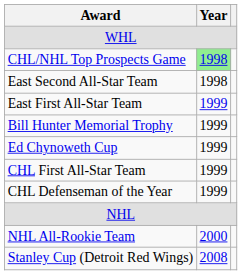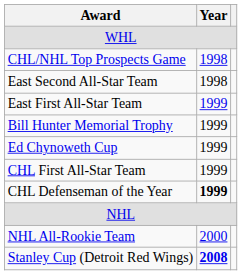(214, 59) lightgreen background -> (214, 59) no background
(214, 192) normal -> (214, 192) bold
(214, 258) normal -> (214, 258) bold
